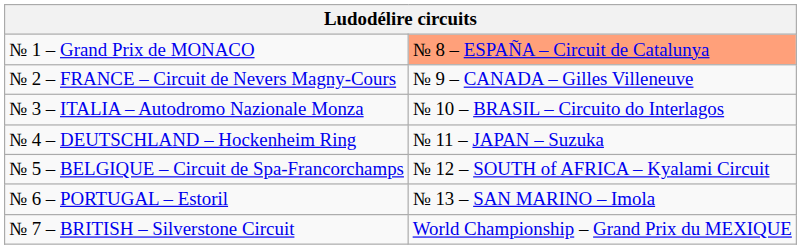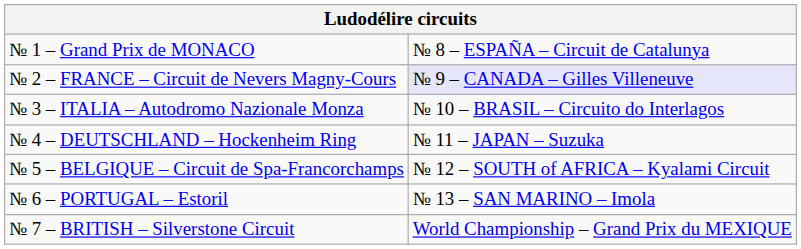(561, 49) lightsalmon background -> (561, 49) no background
(553, 79) no background -> (553, 79) lavender background
